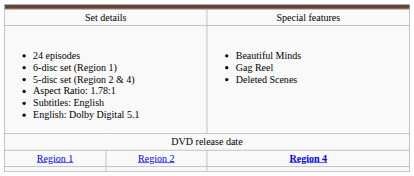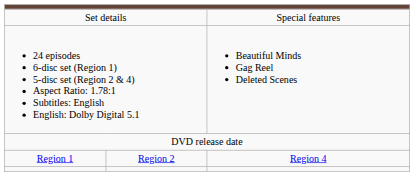(308, 158) bold -> (308, 158) normal
